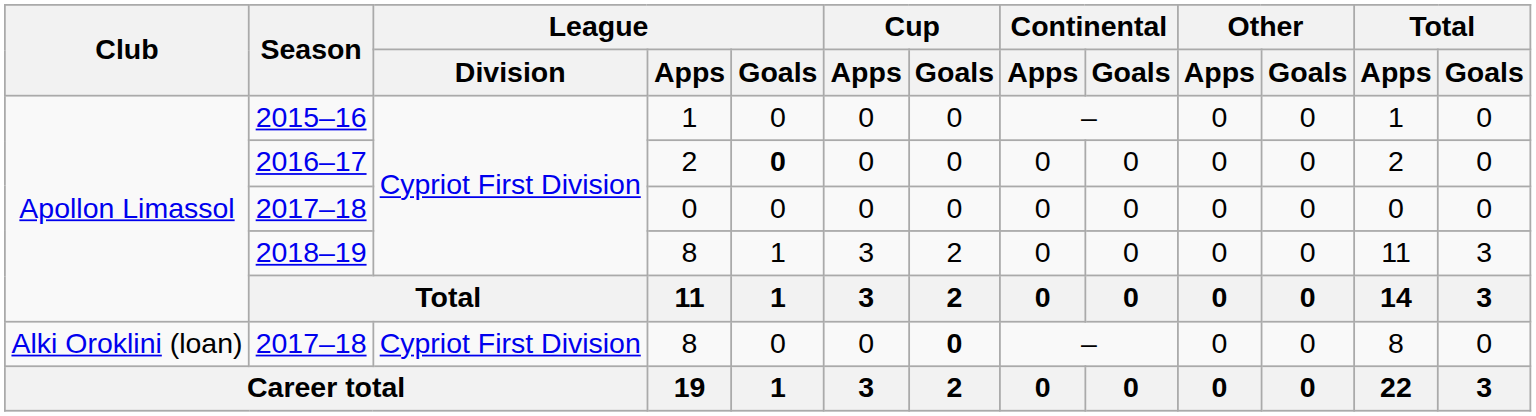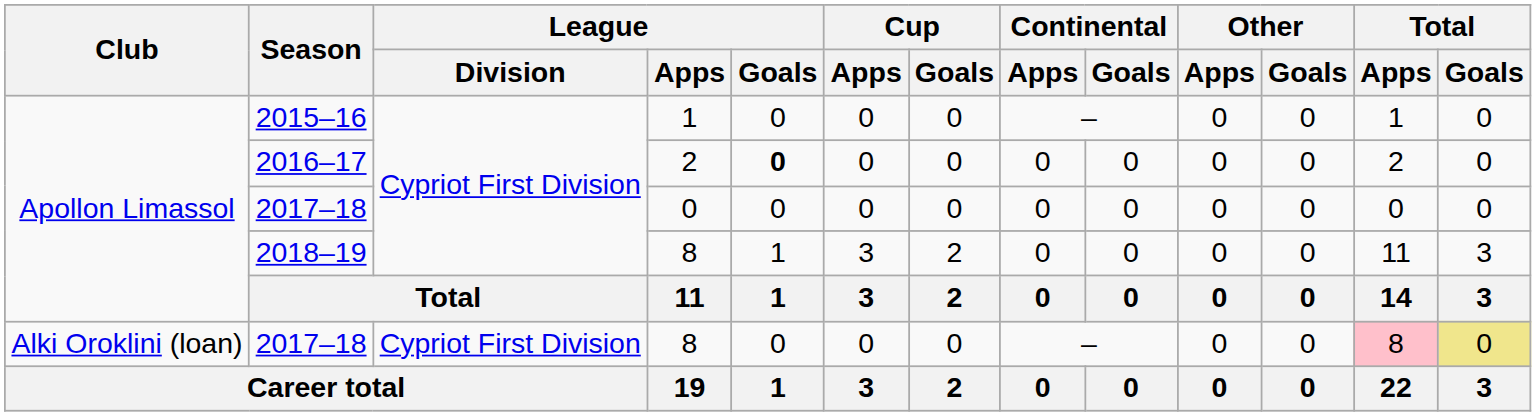(954, 343) bold -> (954, 343) normal
(1396, 343) no background -> (1396, 343) pink background
(1484, 343) no background -> (1484, 343) khaki background
